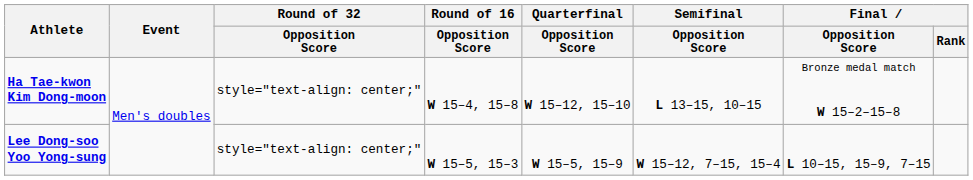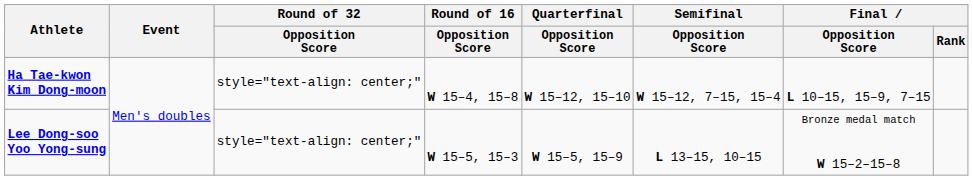(709, 106) L 13–15, 10–15 -> (709, 98) W 15–12, 7–15, 15–4
(859, 92) Bronze medal match W 15–2–15–8 -> (859, 98) L 10–15, 15–9, 7–15
(709, 165) W 15–12, 7–15, 15–4 -> (709, 157) L 13–15, 10–15
(859, 165) L 10–15, 15–9, 7–15 -> (859, 143) Bronze medal match W 15–2–15–8
